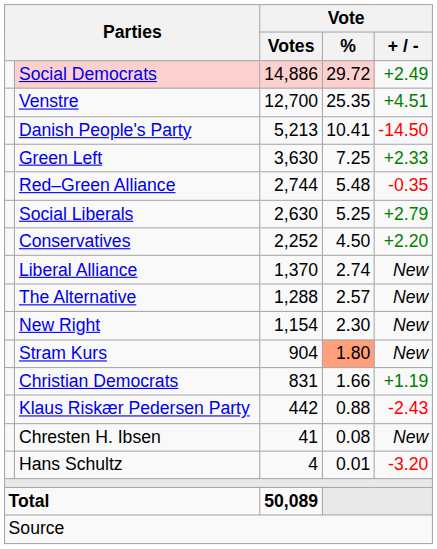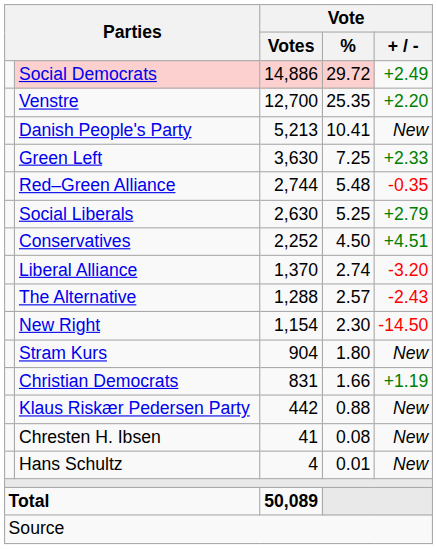(406, 102) +4.51 -> (406, 102) +2.20
(403, 130) -14.50 -> (411, 130) New
(406, 241) +2.20 -> (406, 241) +4.51
(411, 269) New -> (408, 269) -3.20
(411, 297) New -> (408, 297) -2.43
(411, 325) New -> (403, 325) -14.50
(353, 353) lightsalmon background -> (353, 353) no background
(408, 409) -2.43 -> (411, 409) New
(408, 465) -3.20 -> (411, 465) New
